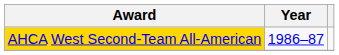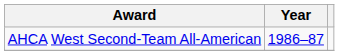(134, 38) gold background -> (134, 38) no background
